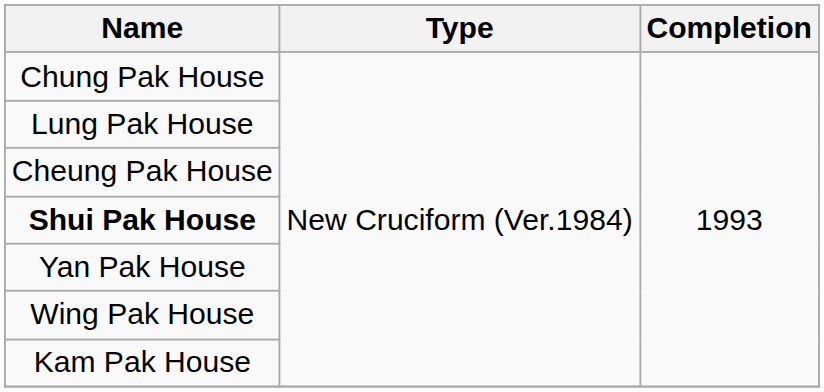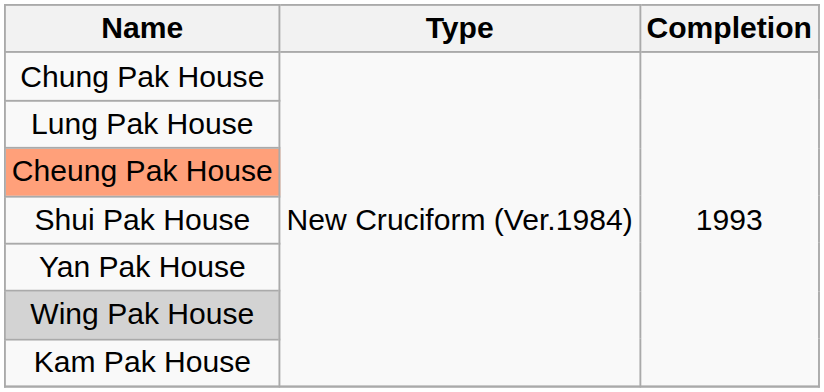(142, 171) no background -> (142, 171) lightsalmon background
(142, 219) bold -> (142, 219) normal
(142, 314) no background -> (142, 314) lightgrey background
